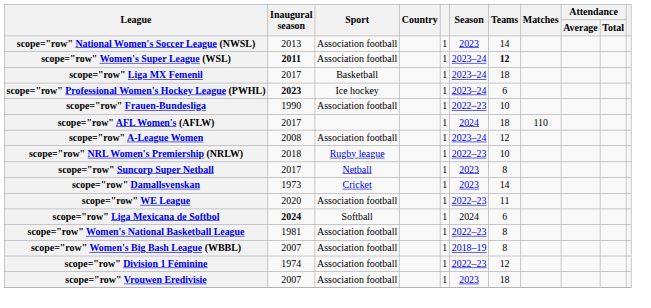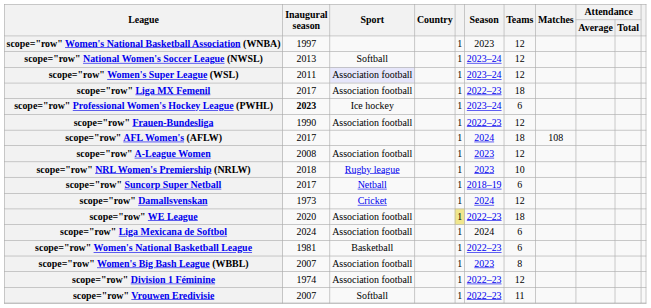+ row: (144, 43)
(357, 43) Association football -> (372, 59) Softball
(469, 43) 2023 -> (484, 59) 2023–24
(505, 43) 14 -> (520, 59) 12
(291, 59) bold -> (306, 75) normal
(357, 59) no background -> (372, 75) lavender background
(505, 59) bold -> (520, 75) normal
(357, 75) Basketball -> (372, 91) Association football
(469, 75) 2023–24 -> (484, 91) 2022–23
(505, 106) 10 -> (520, 122) 12
(541, 122) 110 -> (556, 138) 108
(469, 138) 2023–24 -> (484, 153) 2023
(469, 153) 2022–23 -> (484, 169) 2023
(469, 169) 2023 -> (484, 185) 2018–19
(505, 169) 8 -> (520, 185) 6
(469, 185) 2023 -> (484, 201) 2024
(505, 185) 14 -> (520, 201) 12
(445, 201) no background -> (460, 216) khaki background
(505, 201) 11 -> (520, 216) 18
(291, 216) bold -> (306, 232) normal
(357, 216) Softball -> (372, 232) Association football
(357, 232) Association football -> (372, 248) Basketball
(505, 232) 8 -> (520, 248) 6
(469, 248) 2018–19 -> (484, 264) 2023
(357, 279) Association football -> (372, 295) Softball
(469, 279) 2023 -> (484, 295) 2022–23
(505, 279) 18 -> (520, 295) 11
